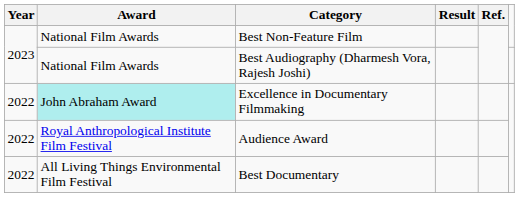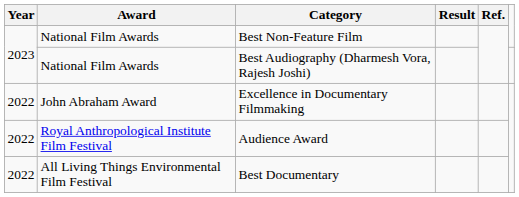(99, 101) paleturquoise background -> (99, 101) no background
